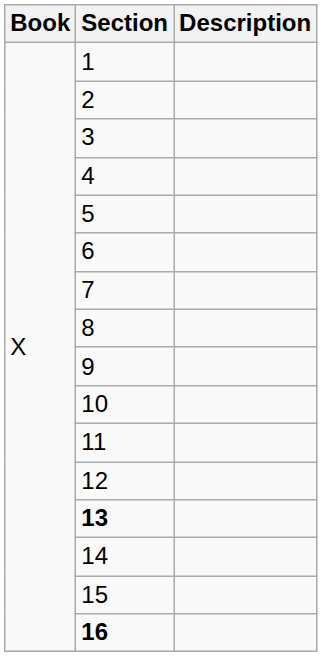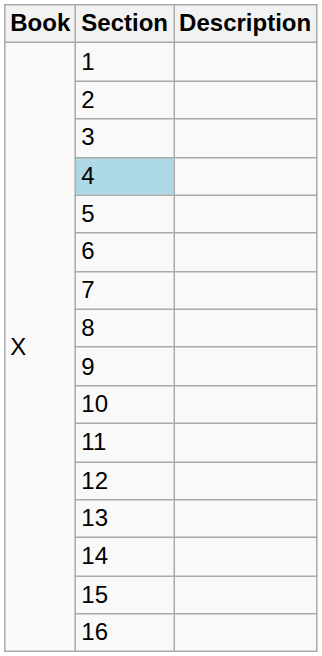(88, 175) no background -> (88, 175) lightblue background
(95, 518) bold -> (95, 518) normal
(95, 632) bold -> (95, 632) normal
